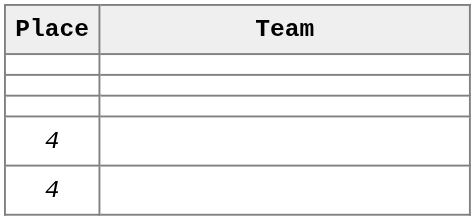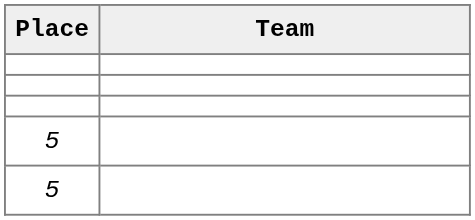(52, 141) 4 -> (52, 141) 5
(52, 190) 4 -> (52, 190) 5
